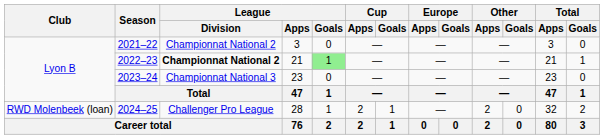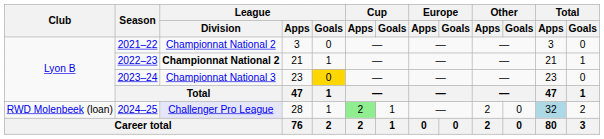(329, 61) lightgreen background -> (329, 61) no background
(329, 77) no background -> (329, 77) gold background
(221, 110) no background -> (221, 110) lavender background
(360, 110) no background -> (360, 110) lightgreen background
(551, 110) no background -> (551, 110) lightblue background
